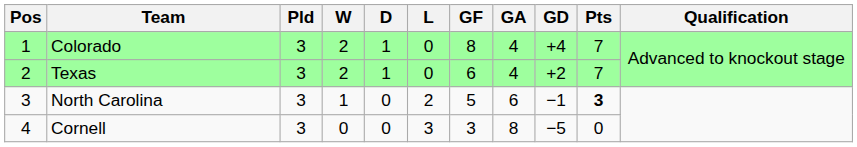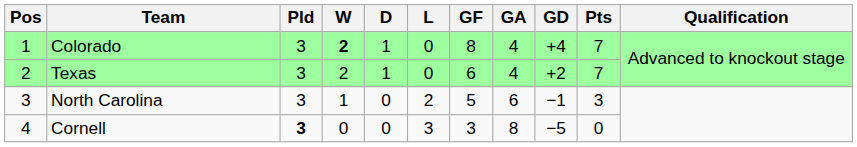(344, 45) normal -> (344, 45) bold
(599, 100) bold -> (599, 100) normal
(301, 127) normal -> (301, 127) bold
